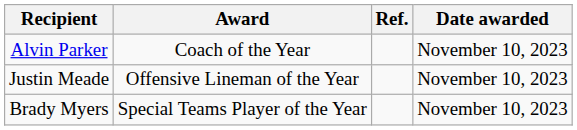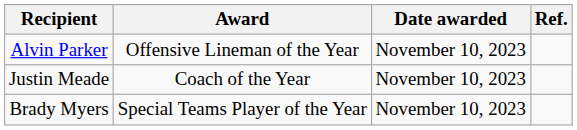columns swapped: (492, 19) <-> (392, 19)
(242, 49) Coach of the Year -> (242, 49) Offensive Lineman of the Year
(242, 79) Offensive Lineman of the Year -> (242, 79) Coach of the Year
